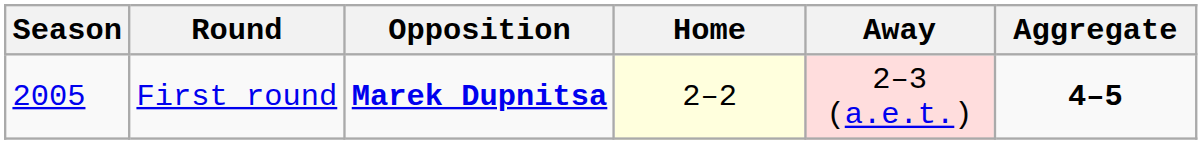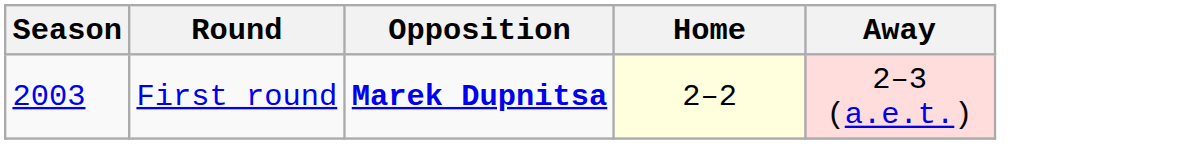- column: (1095, 30)
(49, 97) 2005 -> (49, 97) 2003
